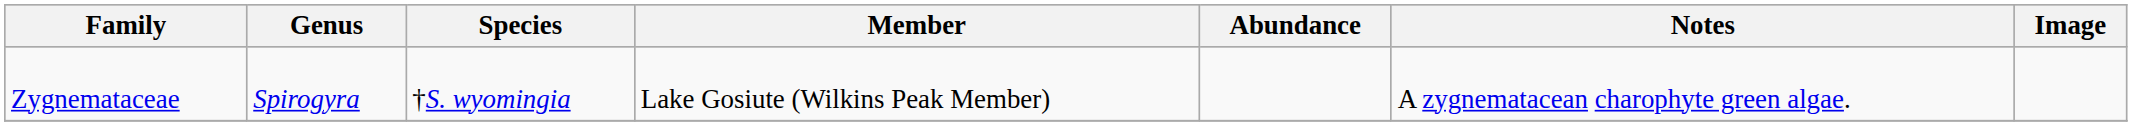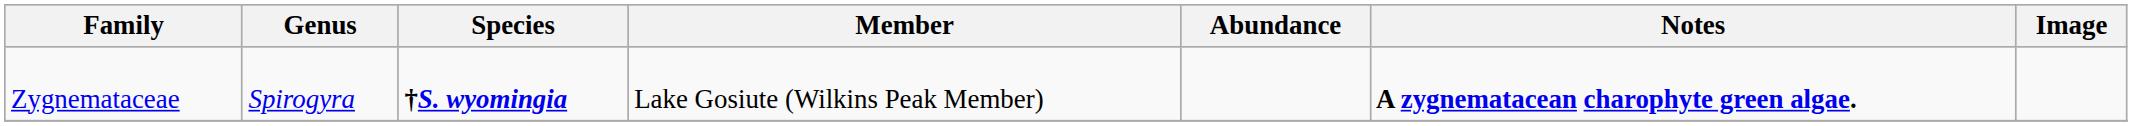(491, 98) normal -> (486, 98) bold
(1624, 98) normal -> (1616, 98) bold
